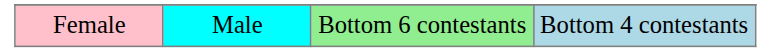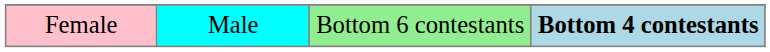(644, 25) normal -> (648, 25) bold
